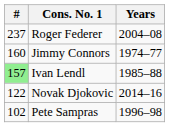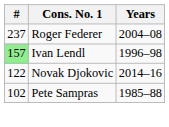- row: (71, 53)
(140, 73) 1985–88 -> (140, 53) 1996–98
(140, 112) 1996–98 -> (140, 92) 1985–88
